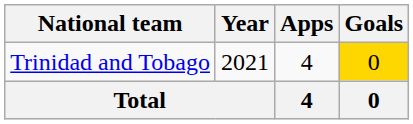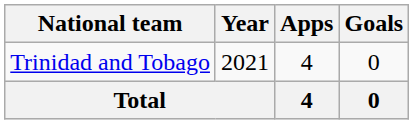(374, 61) gold background -> (374, 61) no background
